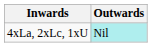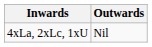(101, 32) paleturquoise background -> (101, 32) no background
